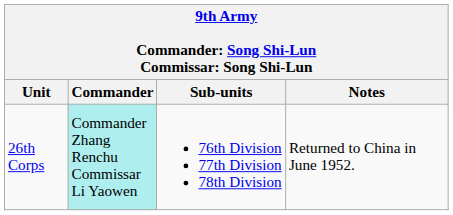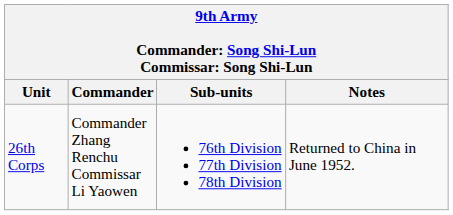(109, 156) paleturquoise background -> (109, 156) no background
